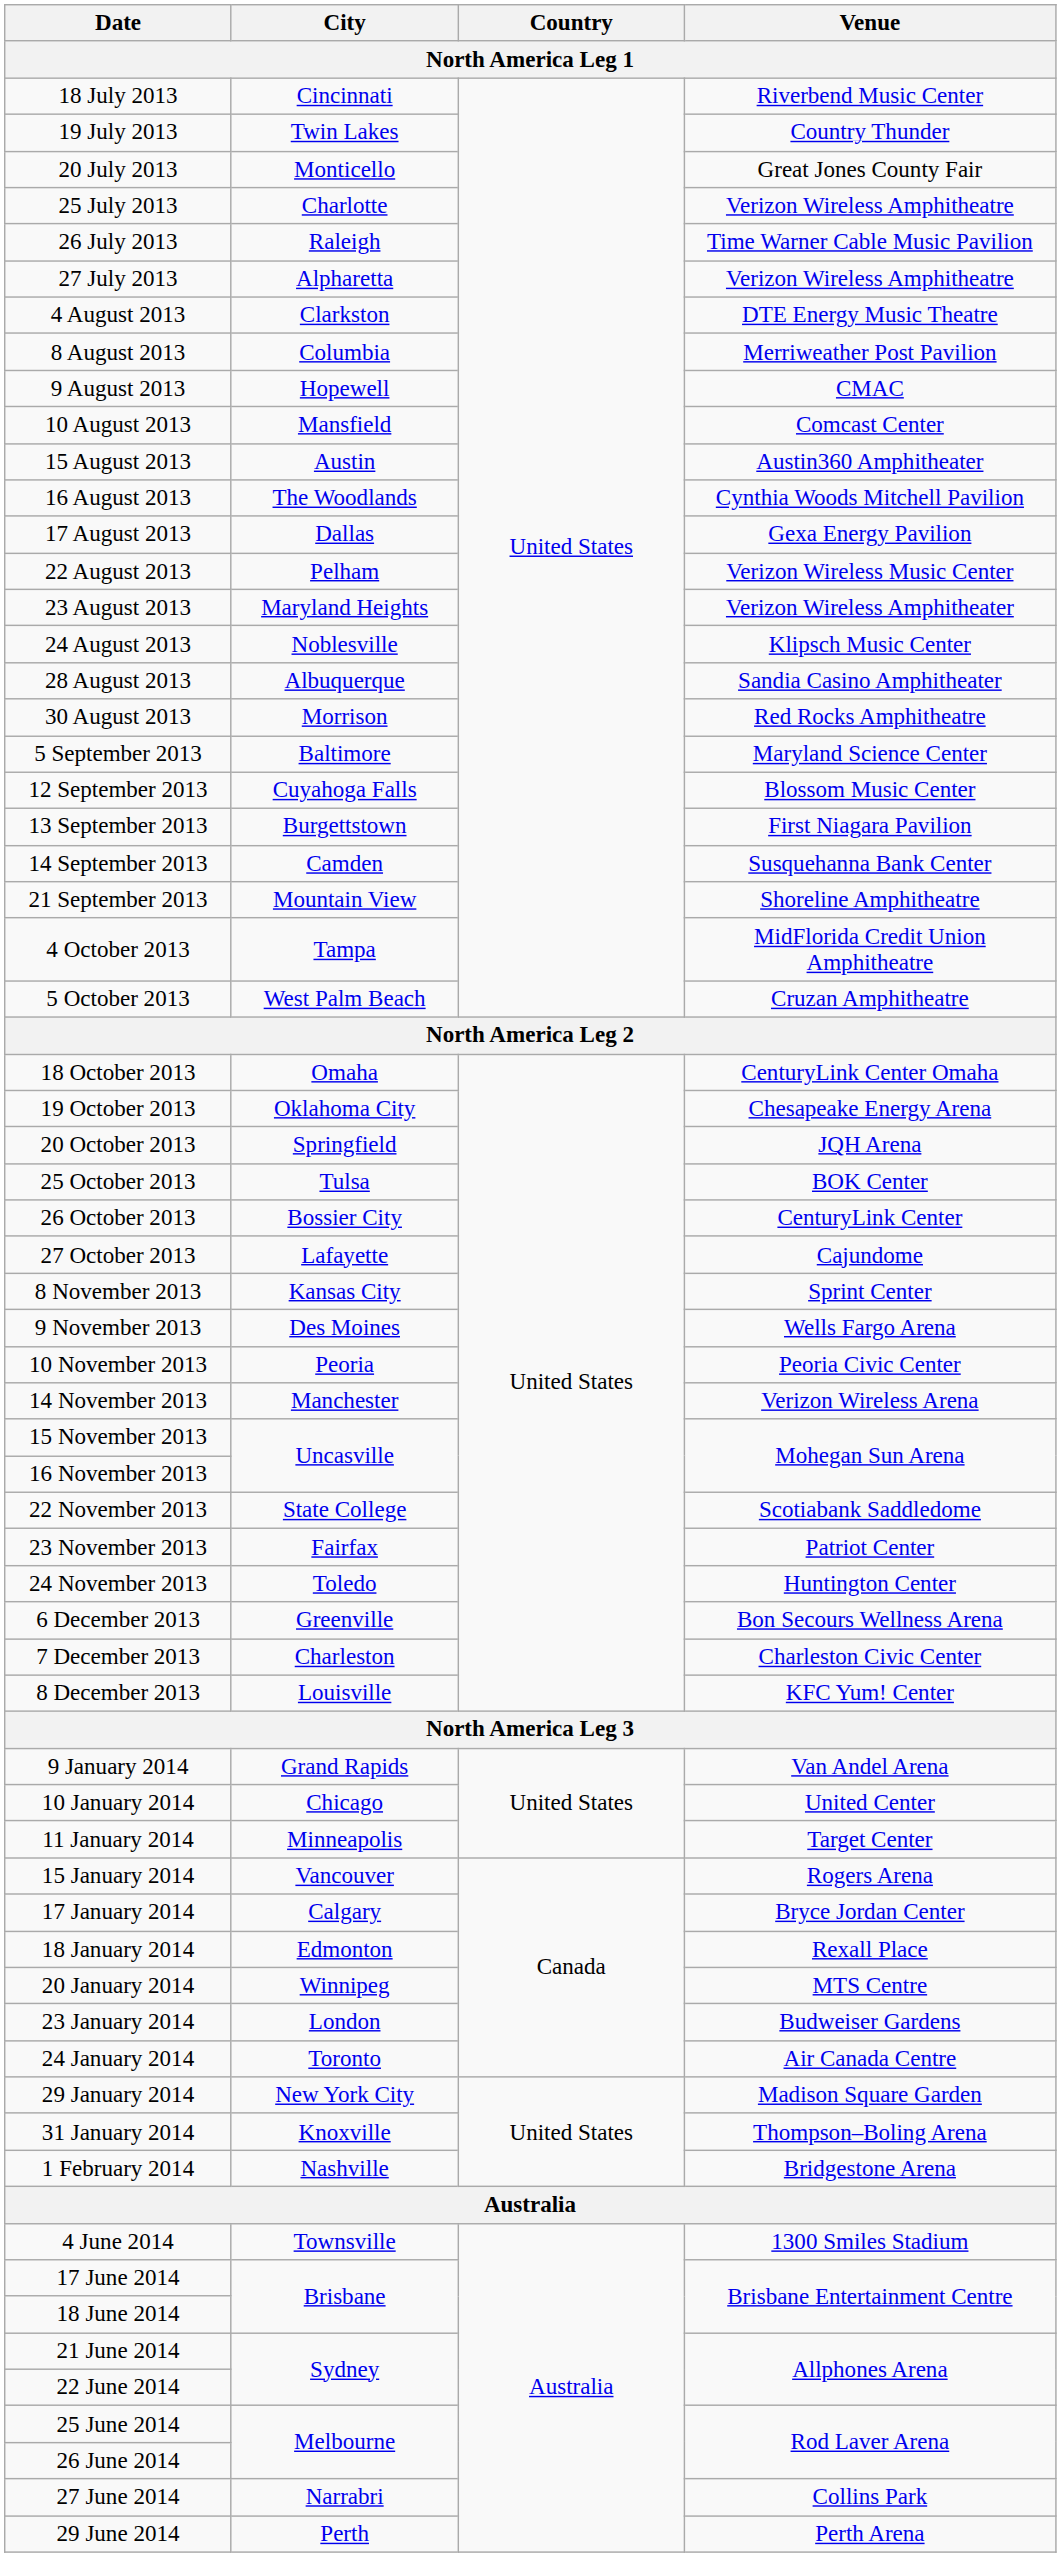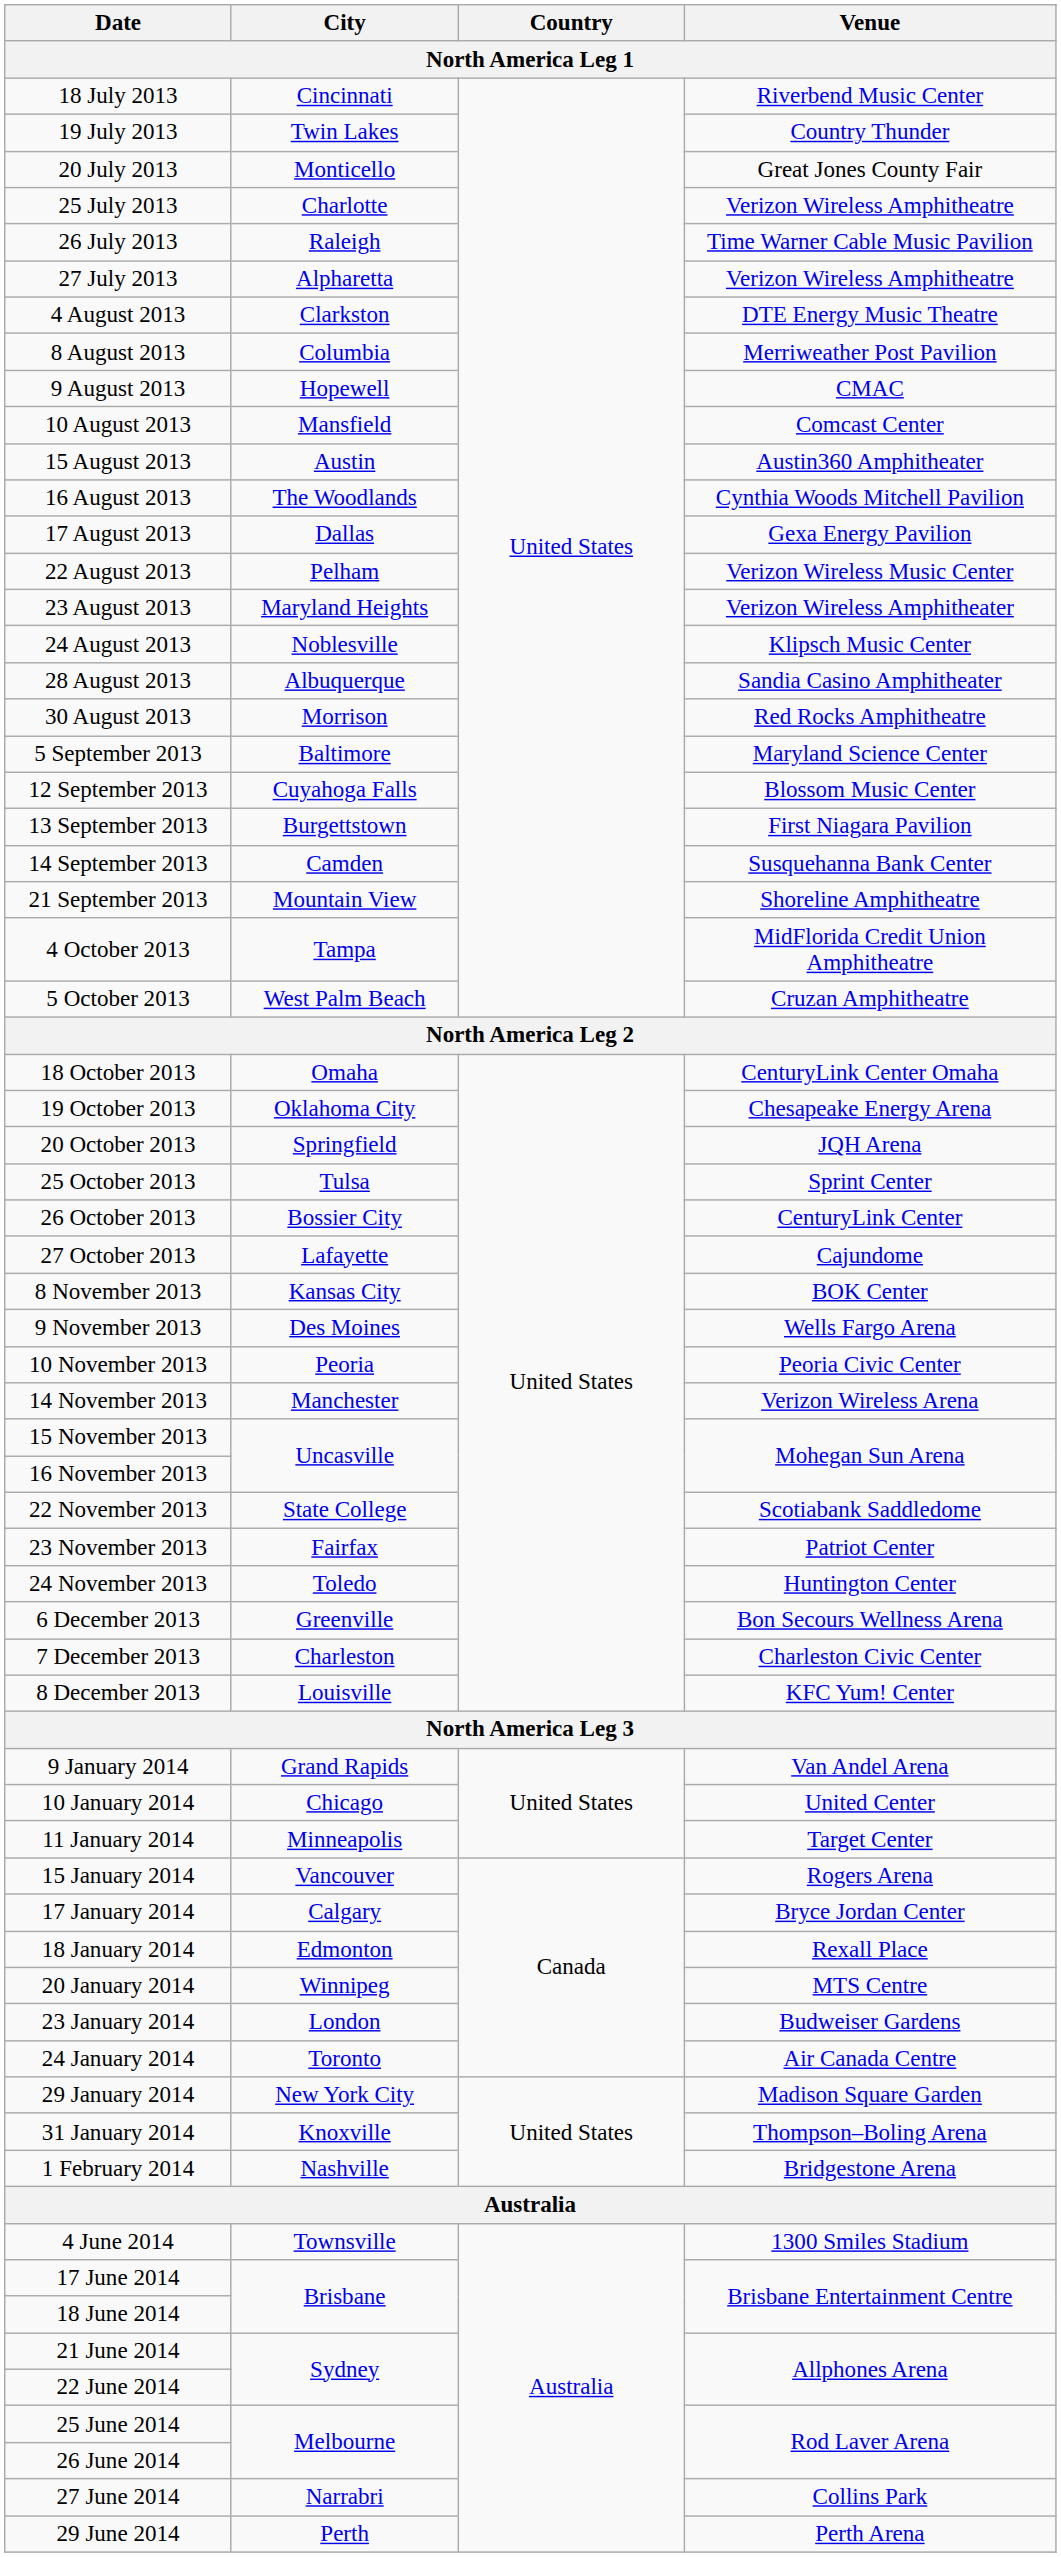(870, 1181) BOK Center -> (870, 1181) Sprint Center
(870, 1291) Sprint Center -> (870, 1291) BOK Center
